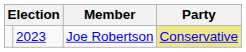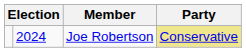(31, 36) 2023 -> (31, 36) 2024
